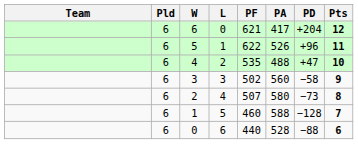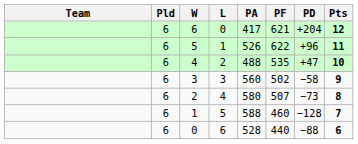columns swapped: (252, 13) <-> (280, 13)
